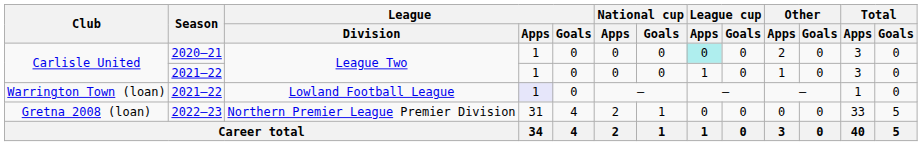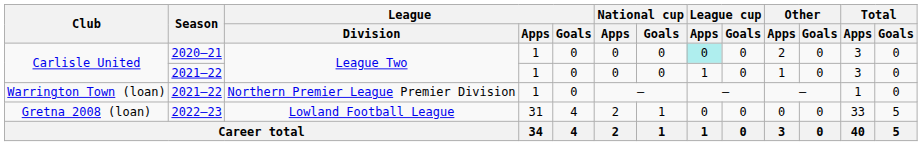(372, 92) Lowland Football League -> (372, 92) Northern Premier League Premier Division
(536, 92) lavender background -> (536, 92) no background
(372, 112) Northern Premier League Premier Division -> (372, 112) Lowland Football League
